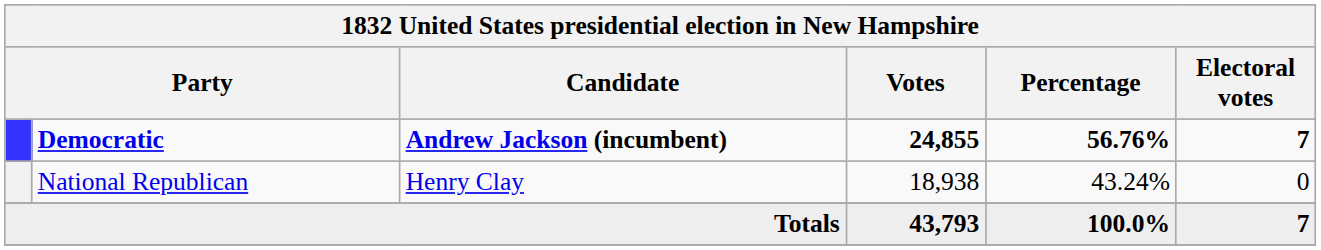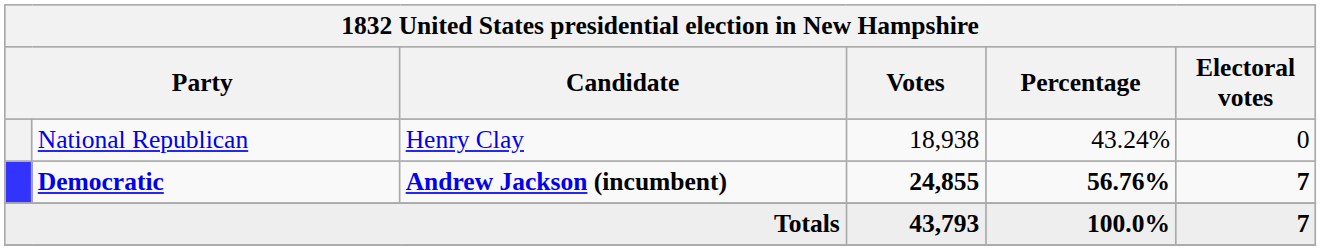rows swapped: (101, 140) <-> (143, 182)
